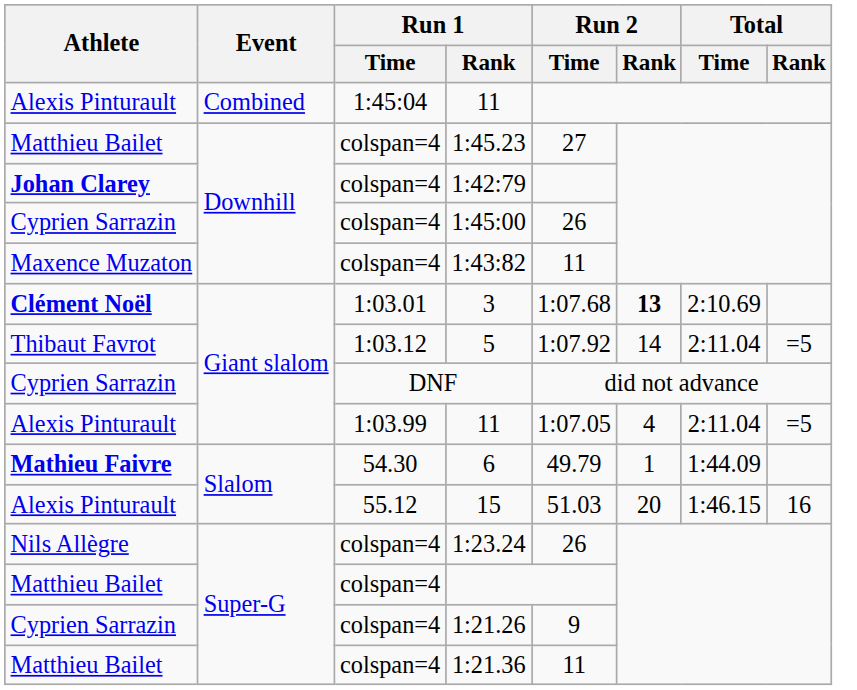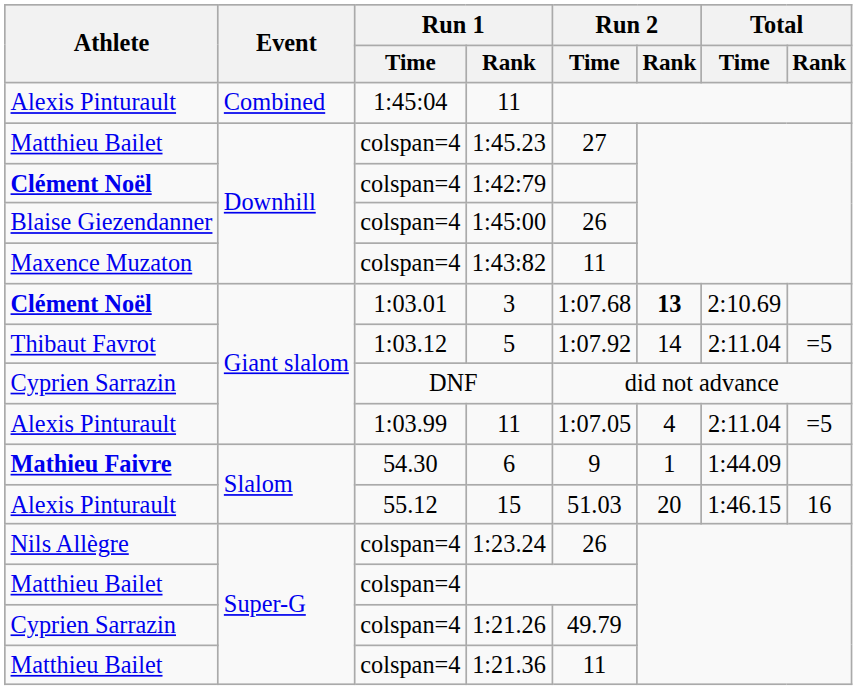(80, 183) Johan Clarey -> (81, 183) Clément Noël
(93, 223) Cyprien Sarrazin -> (111, 223) Blaise Giezendanner
(574, 464) 49.79 -> (594, 464) 9
(574, 624) 9 -> (594, 624) 49.79
